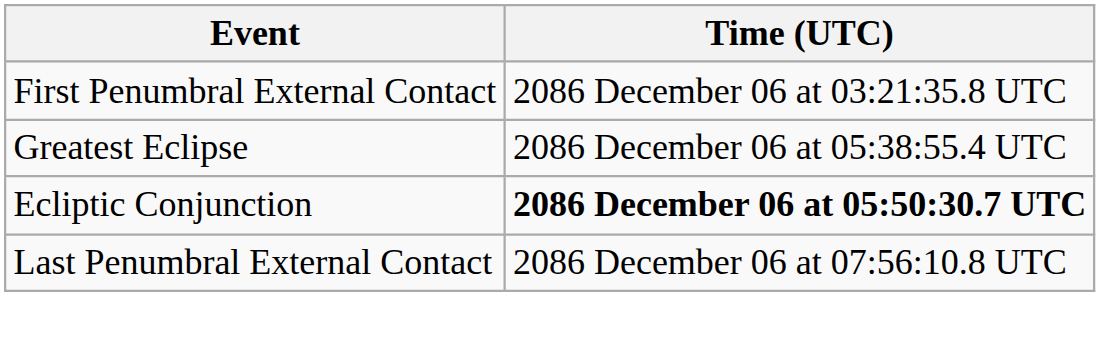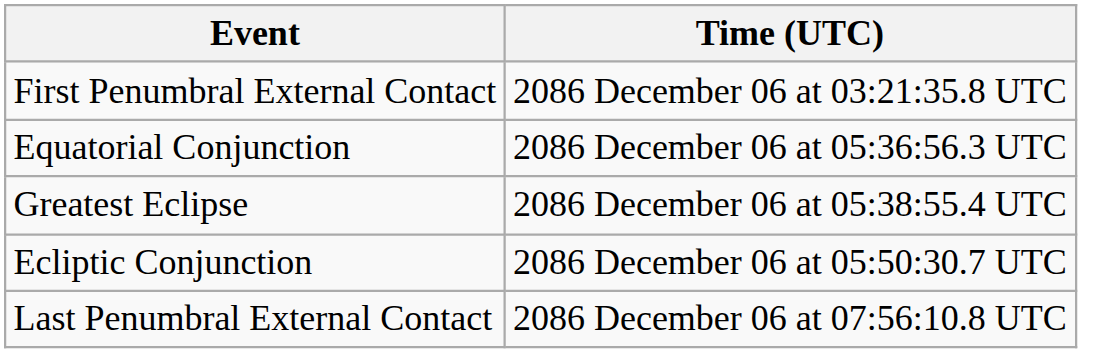+ row: (182, 147)
(800, 204) bold -> (790, 261) normal
